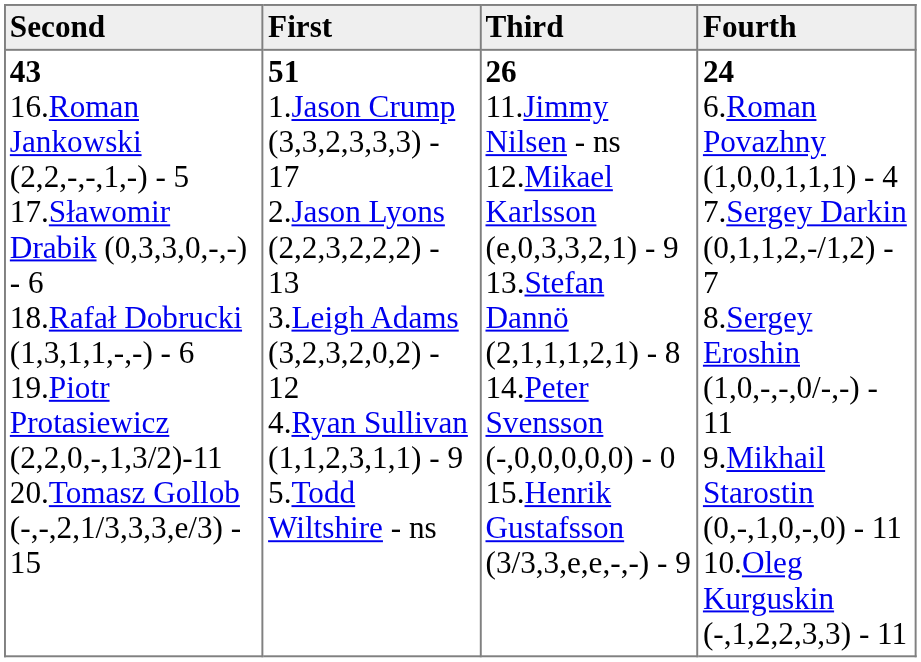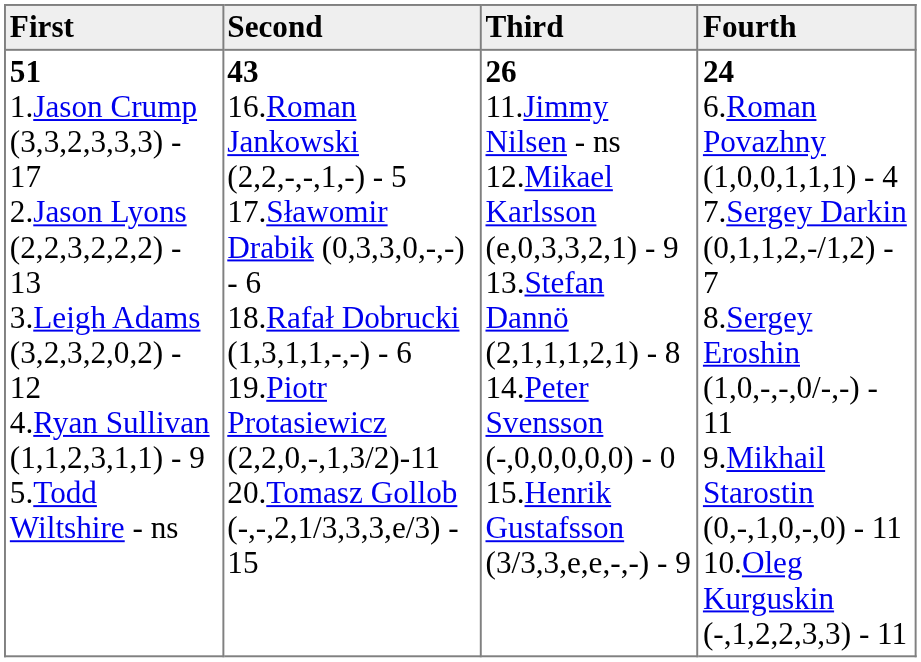columns swapped: (300, 26) <-> (58, 26)
